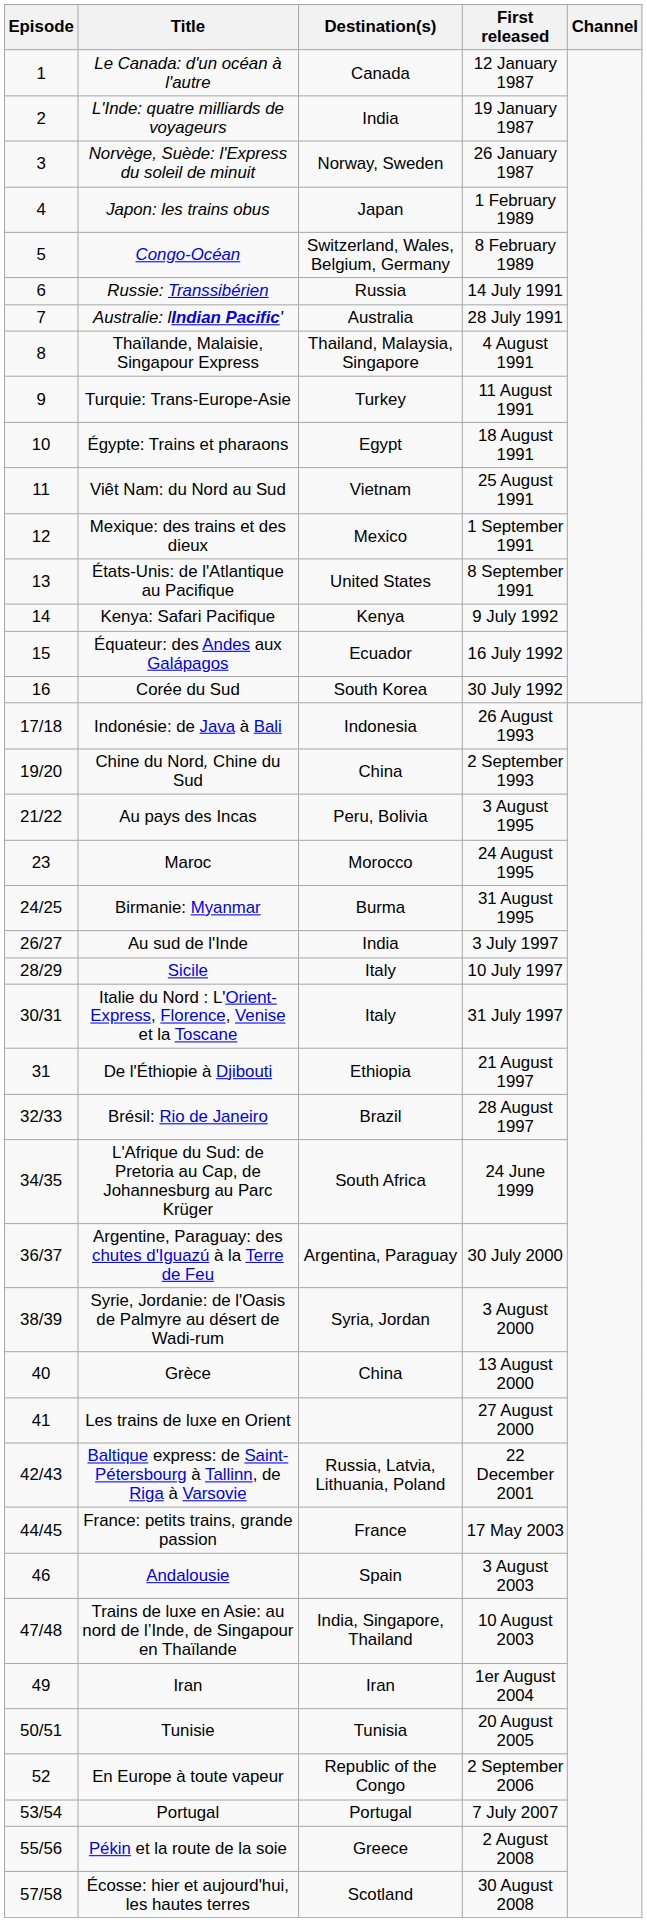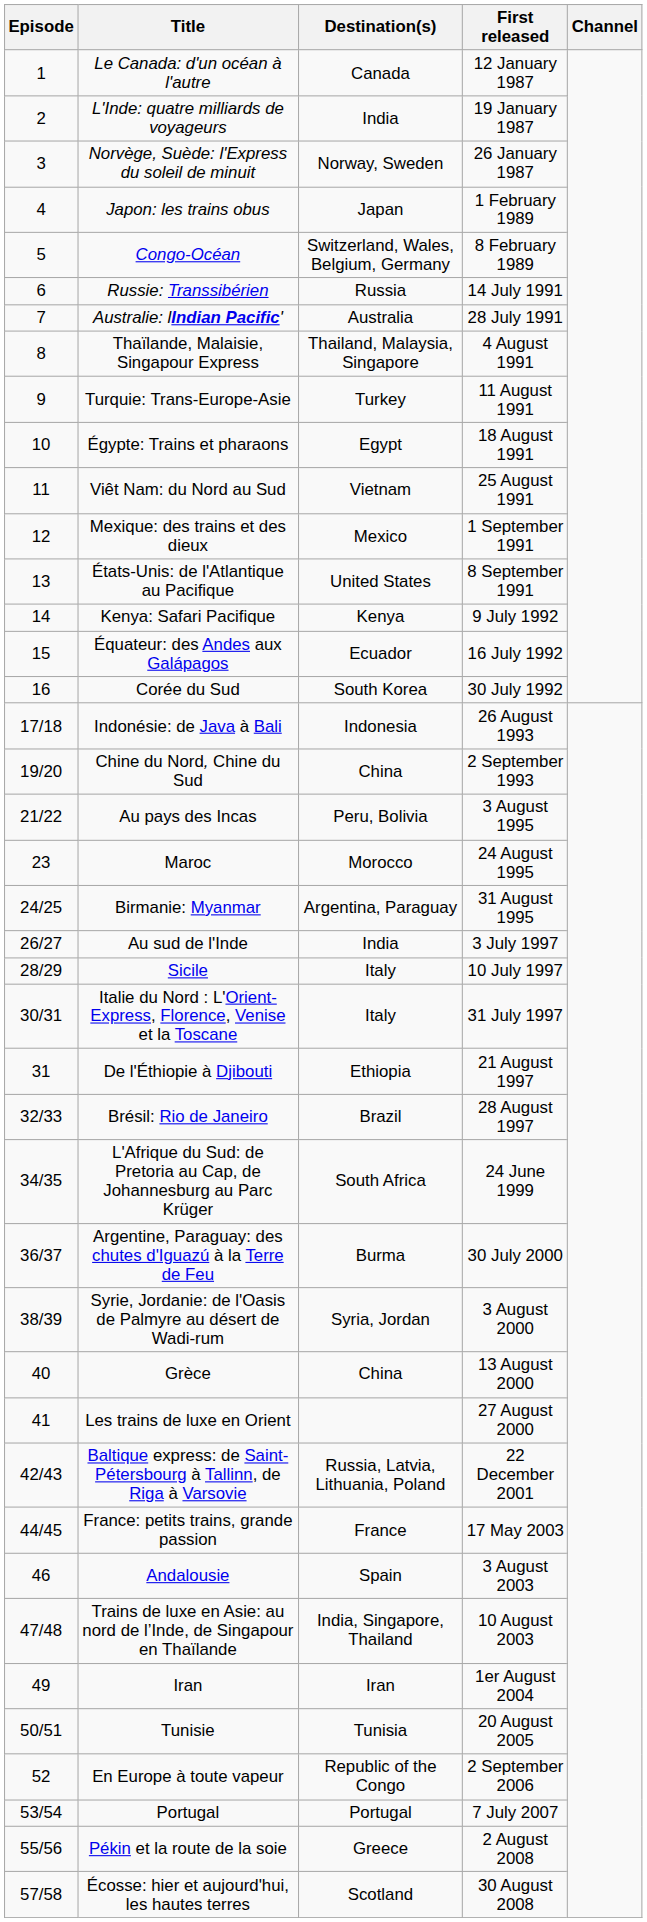(380, 908) Burma -> (380, 908) Argentina, Paraguay
(380, 1255) Argentina, Paraguay -> (380, 1255) Burma
